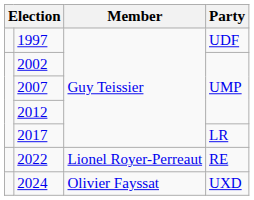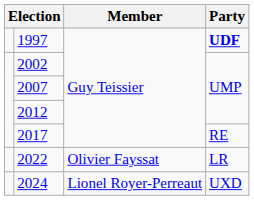(224, 40) normal -> (224, 40) bold
(219, 135) LR -> (219, 135) RE
(135, 159) Lionel Royer-Perreaut -> (113, 159) Olivier Fayssat
(219, 159) RE -> (219, 159) LR
(113, 183) Olivier Fayssat -> (135, 183) Lionel Royer-Perreaut
